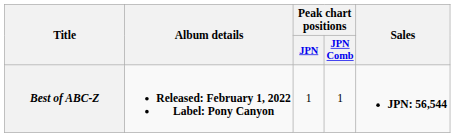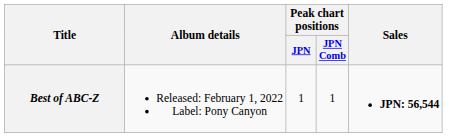(209, 105) bold -> (205, 105) normal
